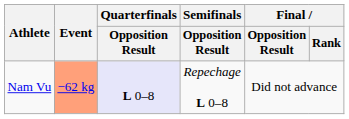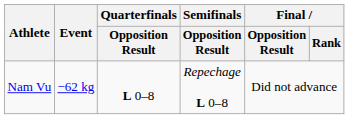(76, 87) lightsalmon background -> (76, 87) no background
(139, 95) lavender background -> (139, 95) no background
